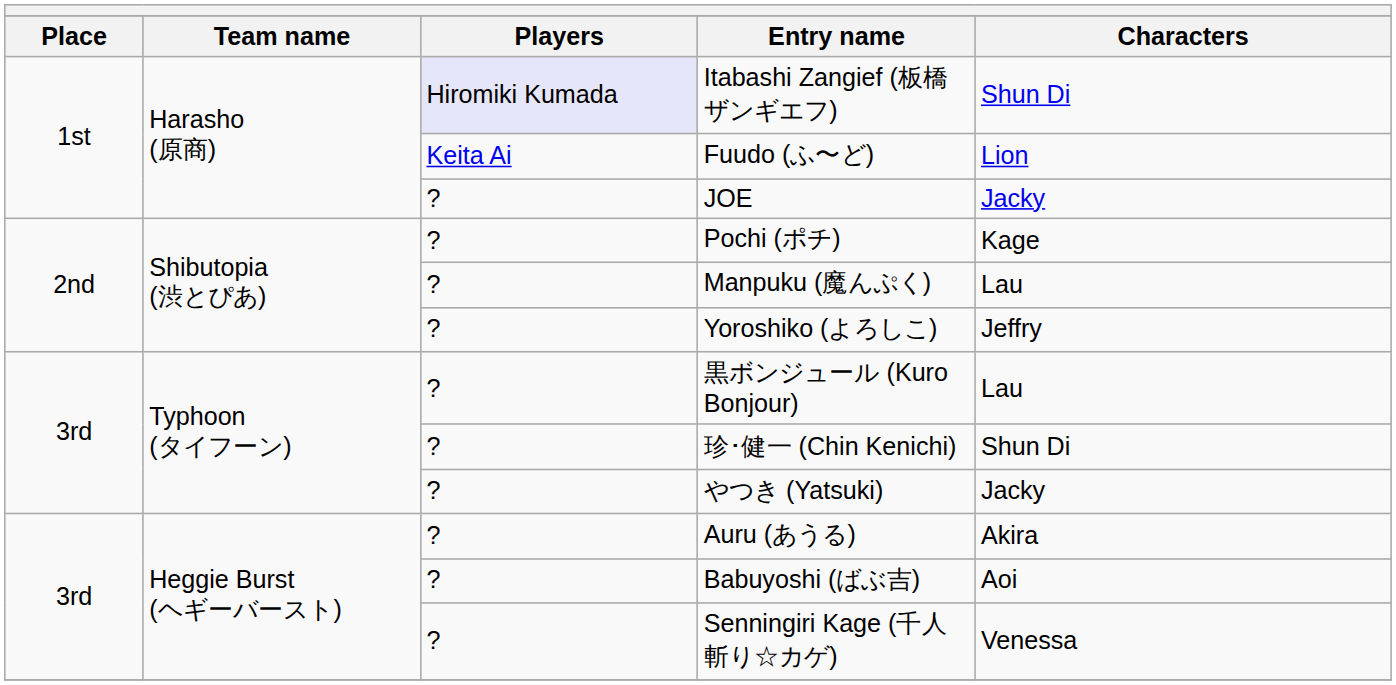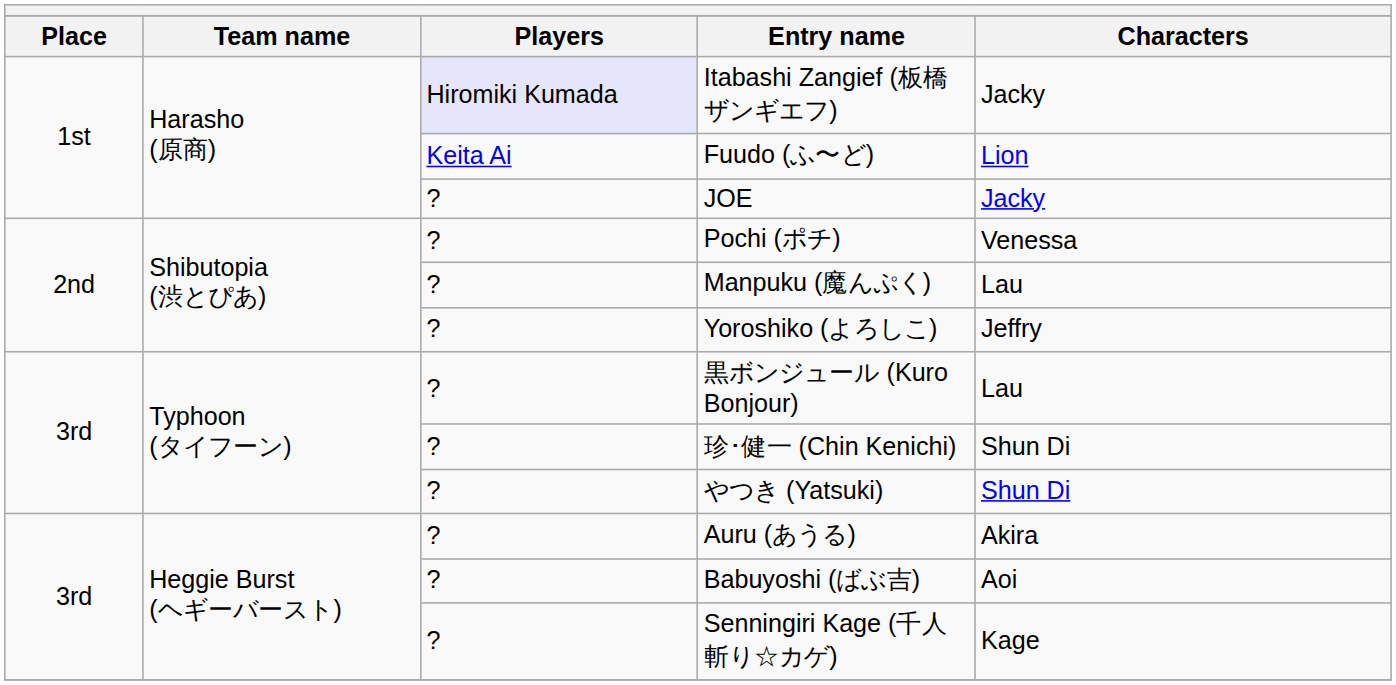(1026, 94) Shun Di -> (1013, 94) Jacky
(1010, 240) Kage -> (1029, 240) Venessa
(1013, 491) Jacky -> (1026, 491) Shun Di
(1029, 641) Venessa -> (1010, 641) Kage
